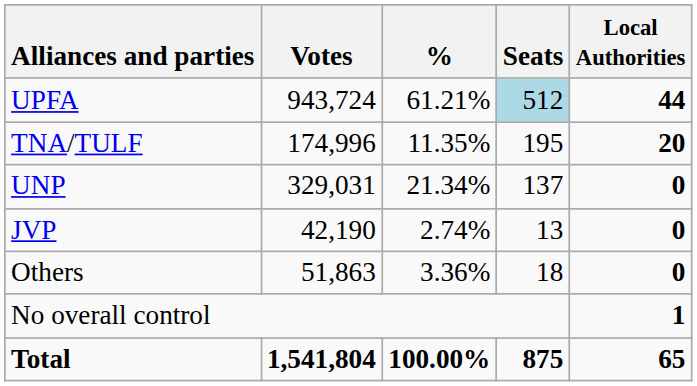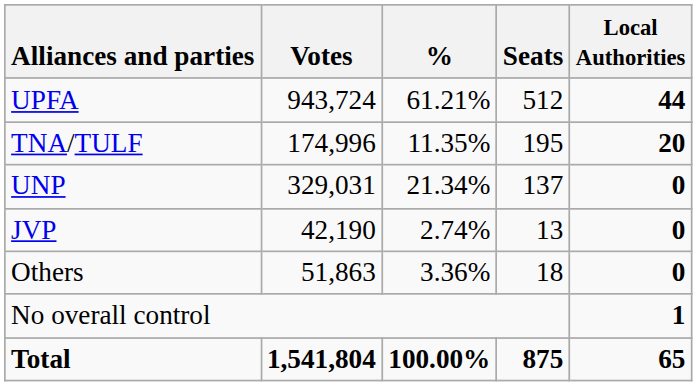(543, 99) lightblue background -> (543, 99) no background
